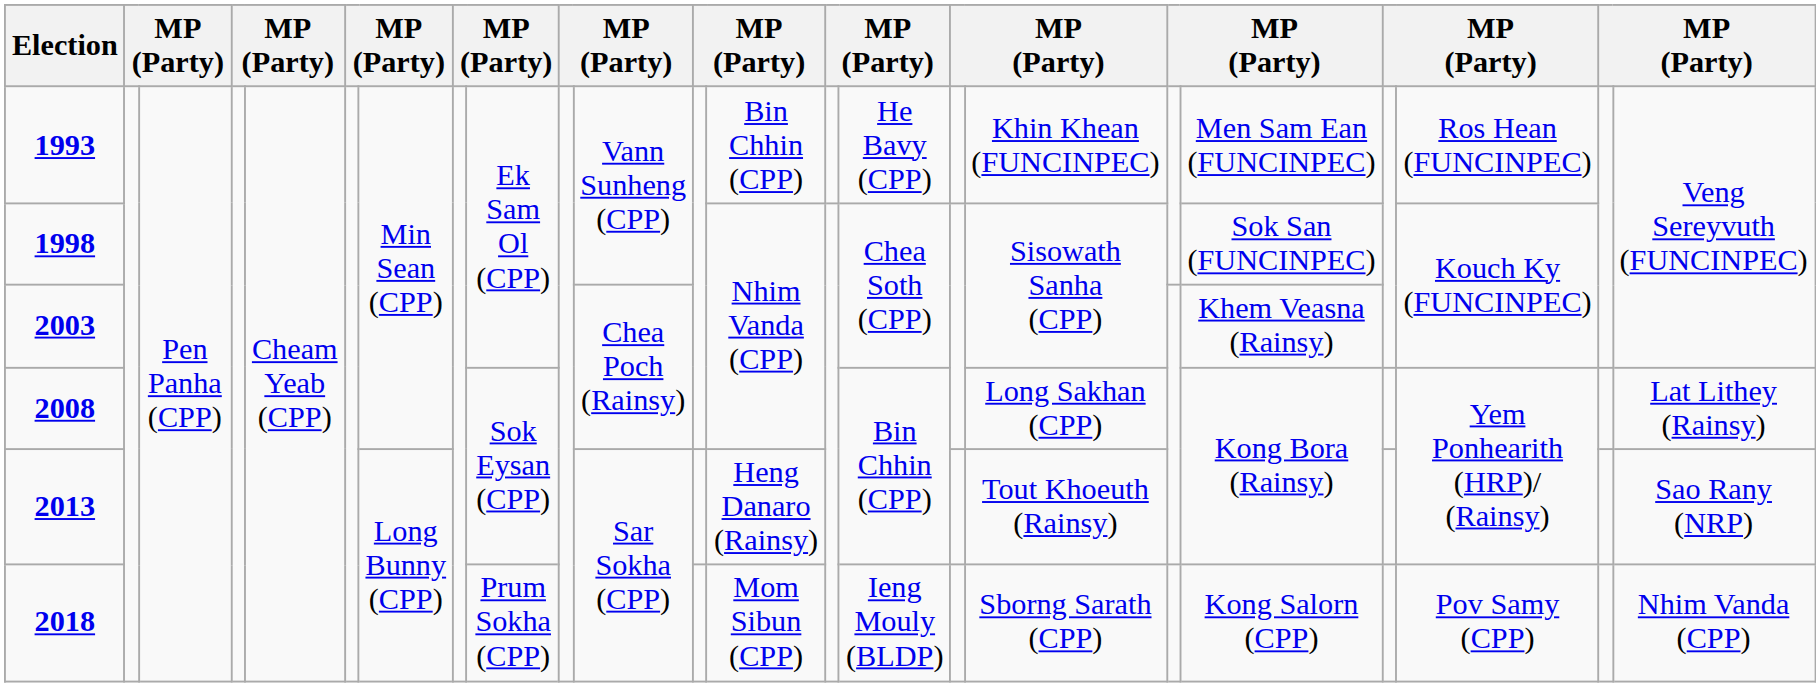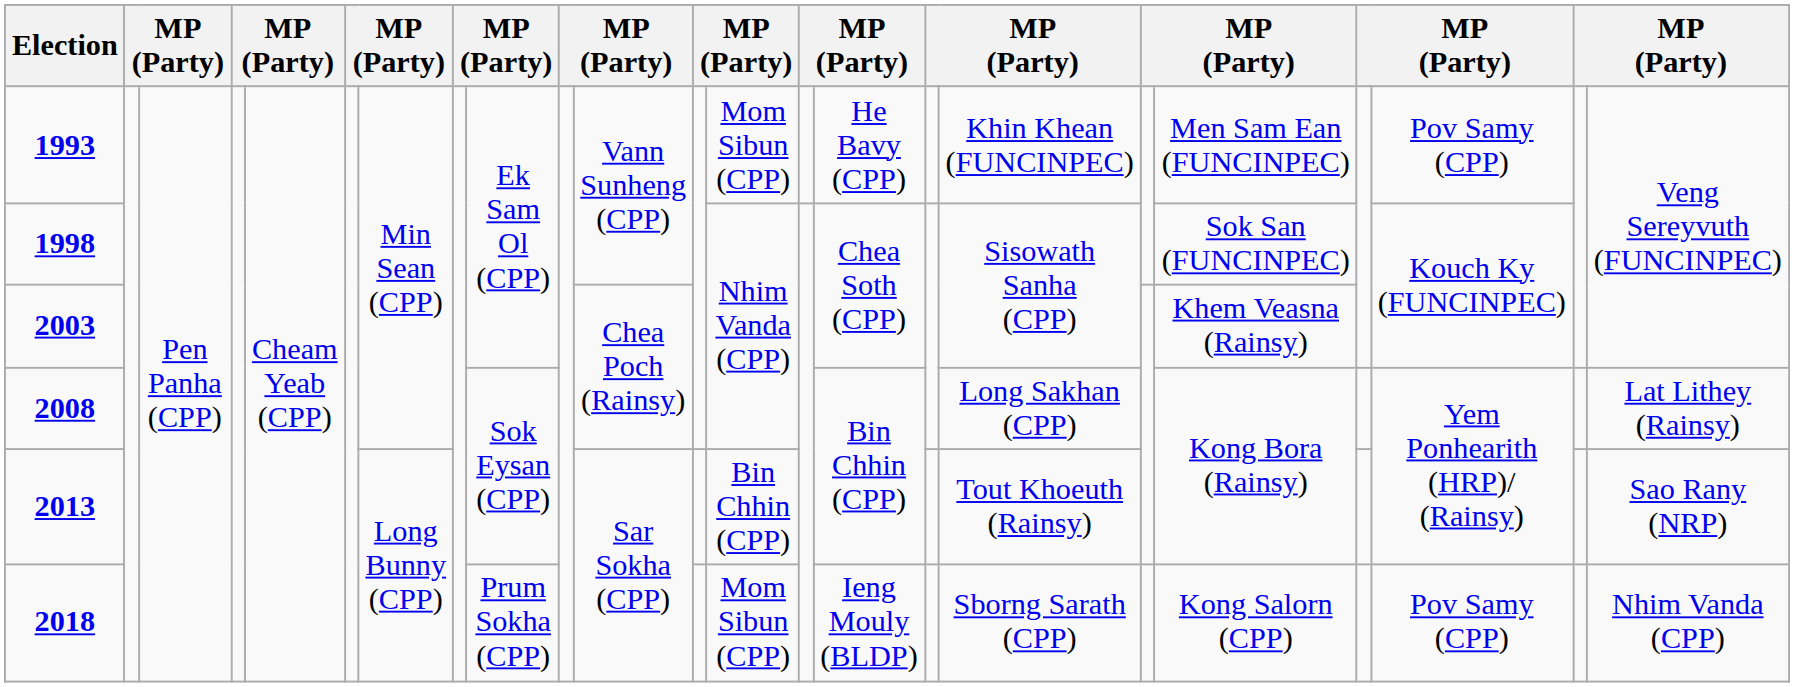(766, 144) Bin Chhin (CPP) -> (753, 144) Mom Sibun (CPP)
(1498, 144) Ros Hean (FUNCINPEC) -> (1472, 144) Pov Samy (CPP)
(766, 506) Heng Danaro (Rainsy) -> (753, 506) Bin Chhin (CPP)
